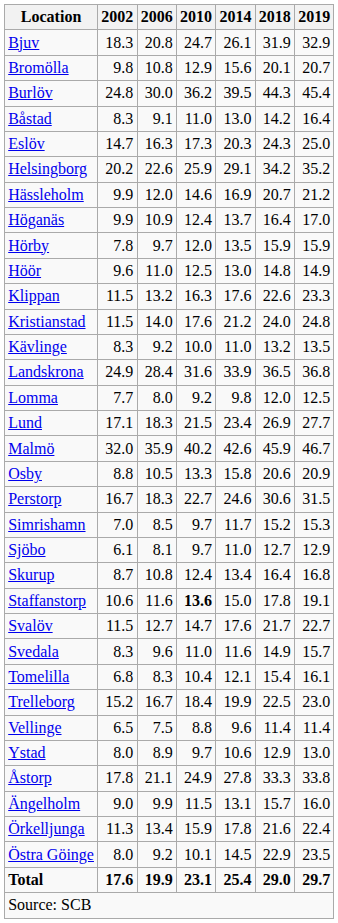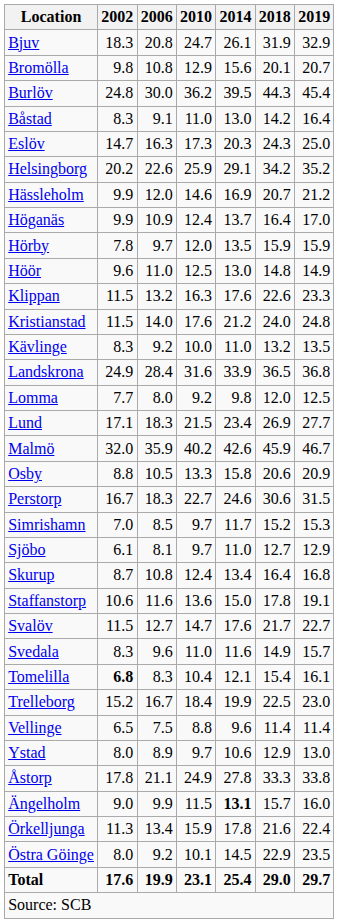(198, 600) bold -> (198, 600) normal
(123, 676) normal -> (123, 676) bold
(237, 803) normal -> (237, 803) bold
